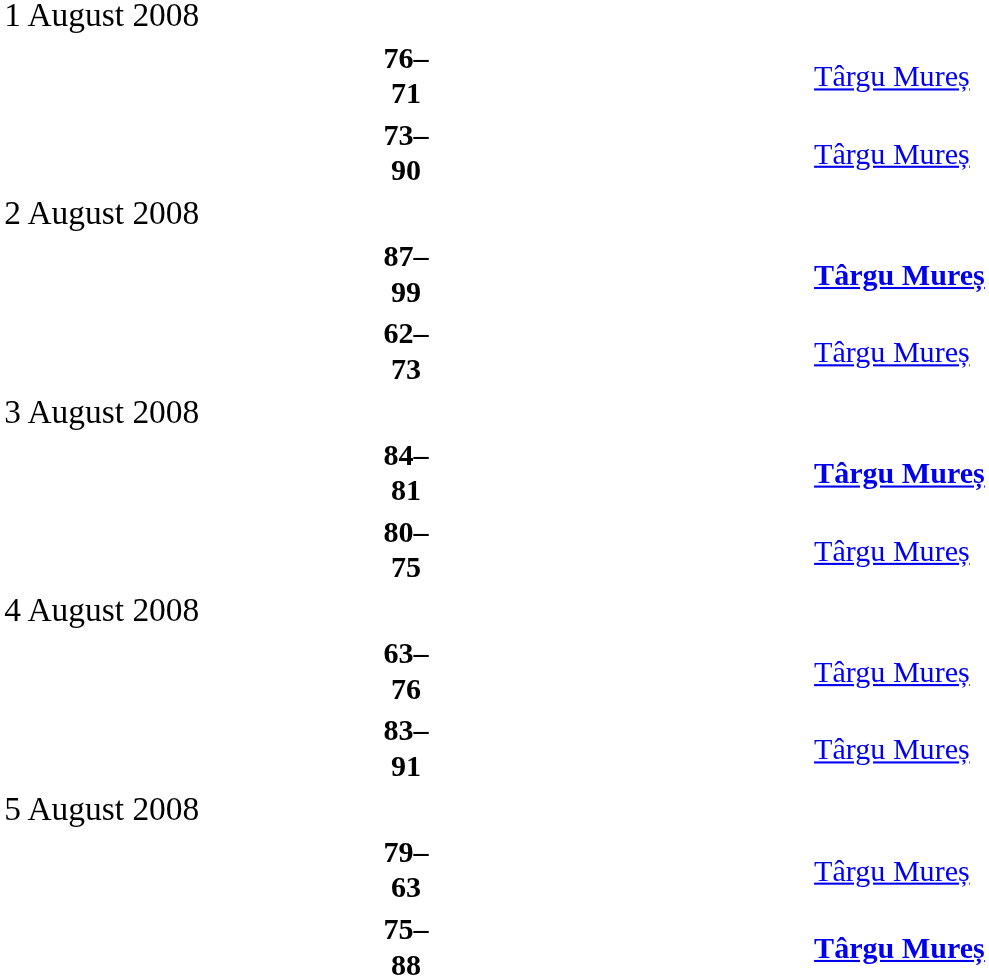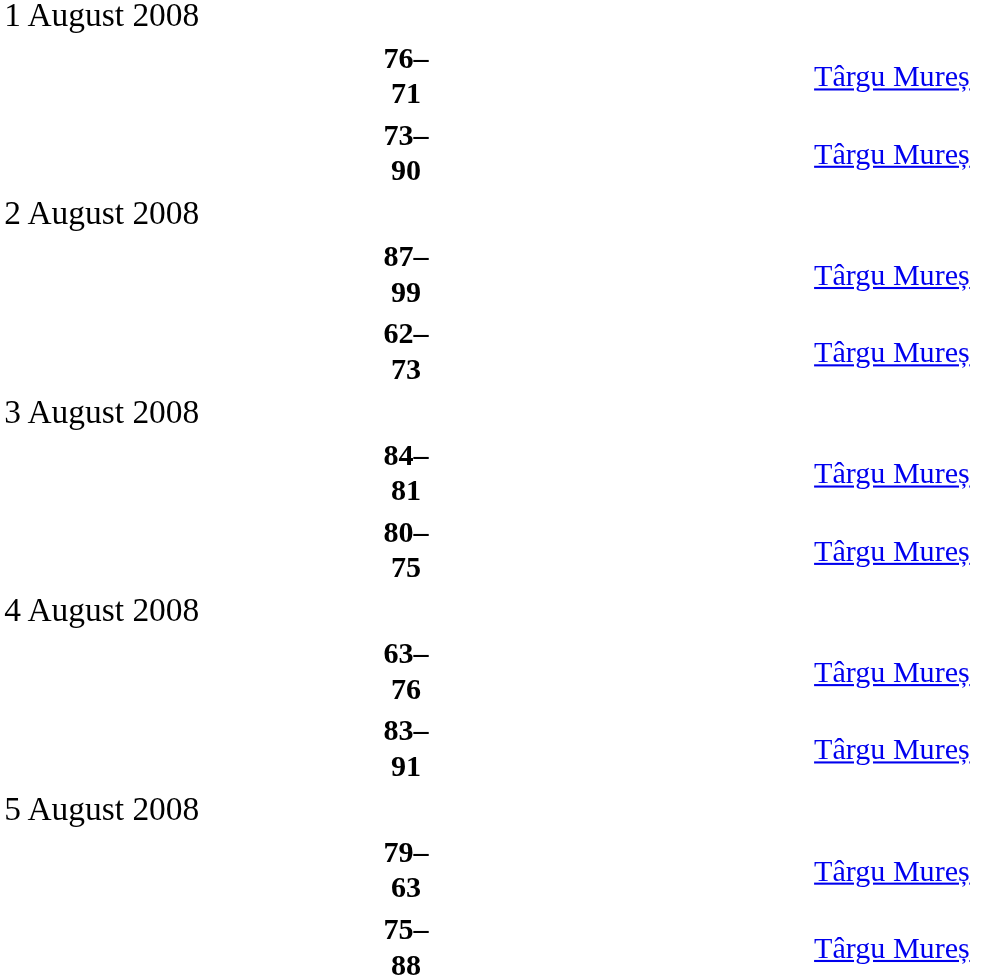(899, 273) bold -> (892, 273) normal
(899, 472) bold -> (892, 472) normal
(899, 946) bold -> (892, 946) normal
